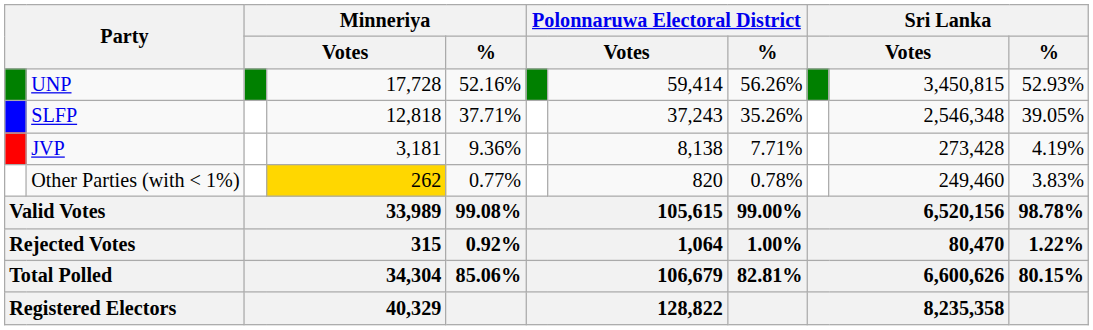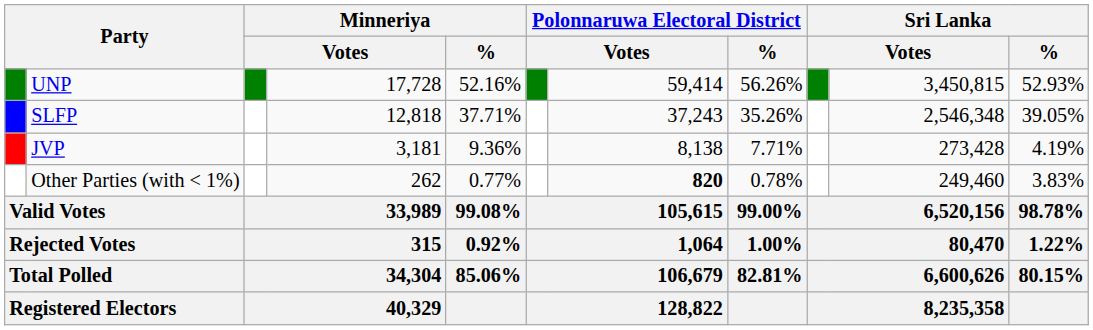(426, 180) gold background -> (426, 180) no background
(708, 180) normal -> (708, 180) bold
